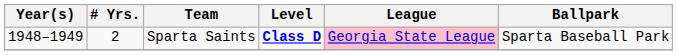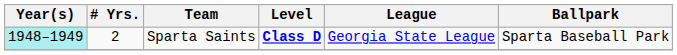(46, 39) no background -> (46, 39) paleturquoise background
(411, 39) pink background -> (411, 39) no background
